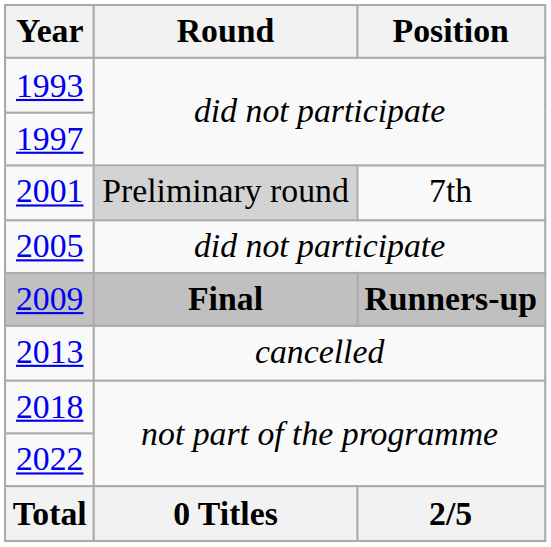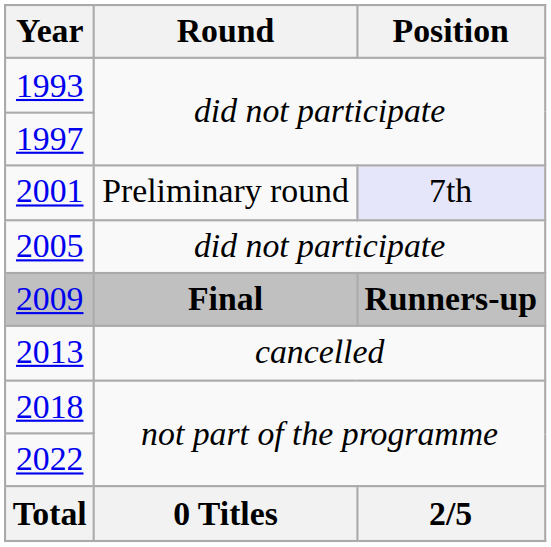(226, 191) lightgrey background -> (226, 191) no background
(451, 191) no background -> (451, 191) lavender background
